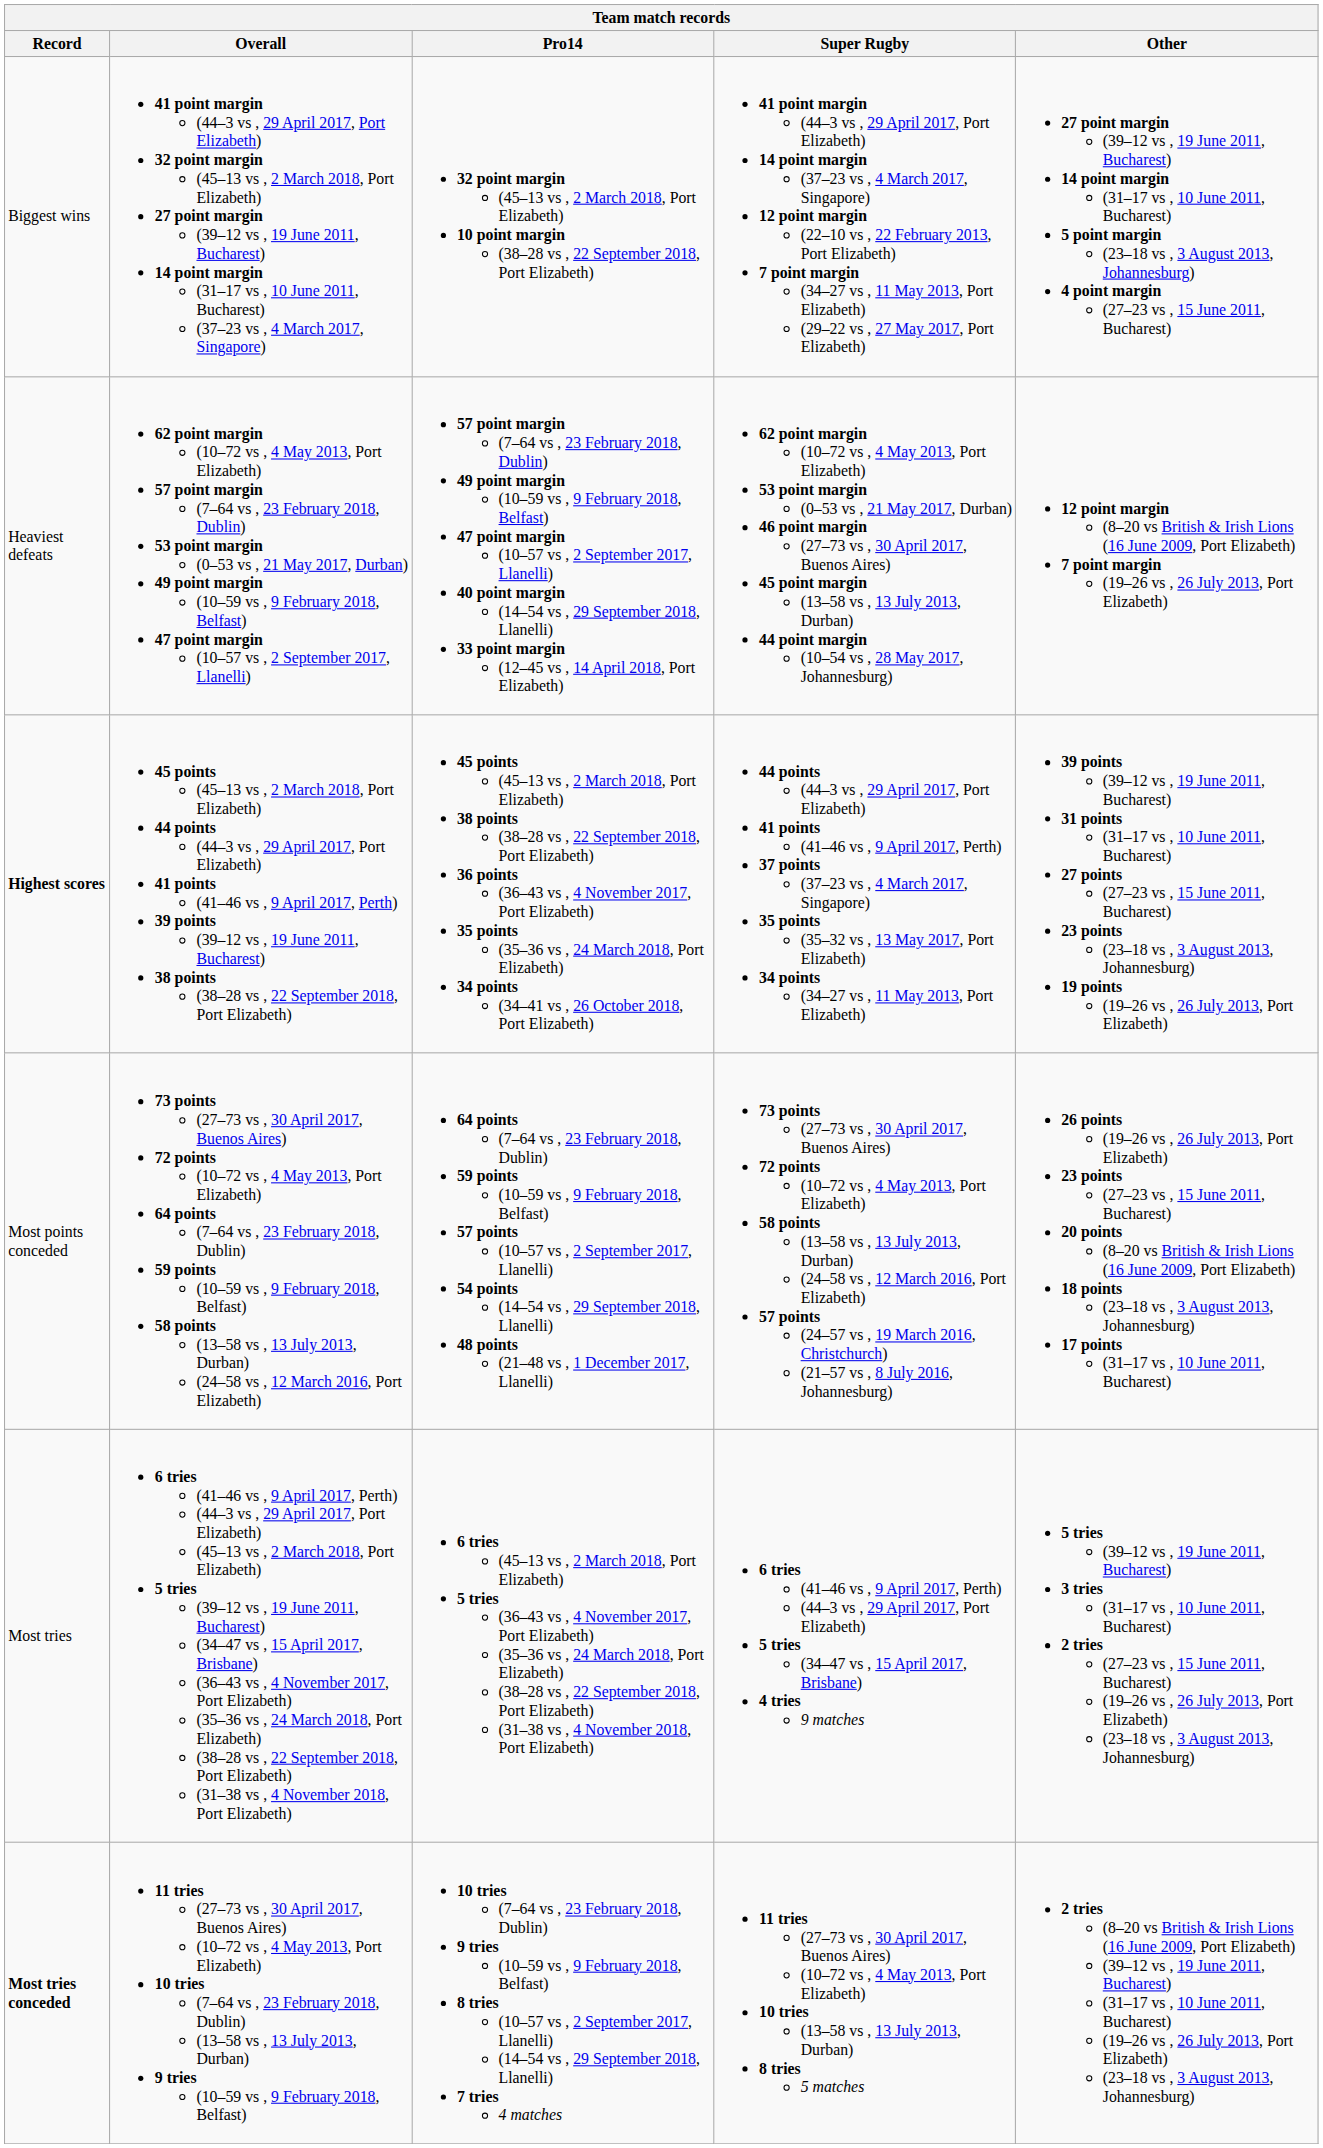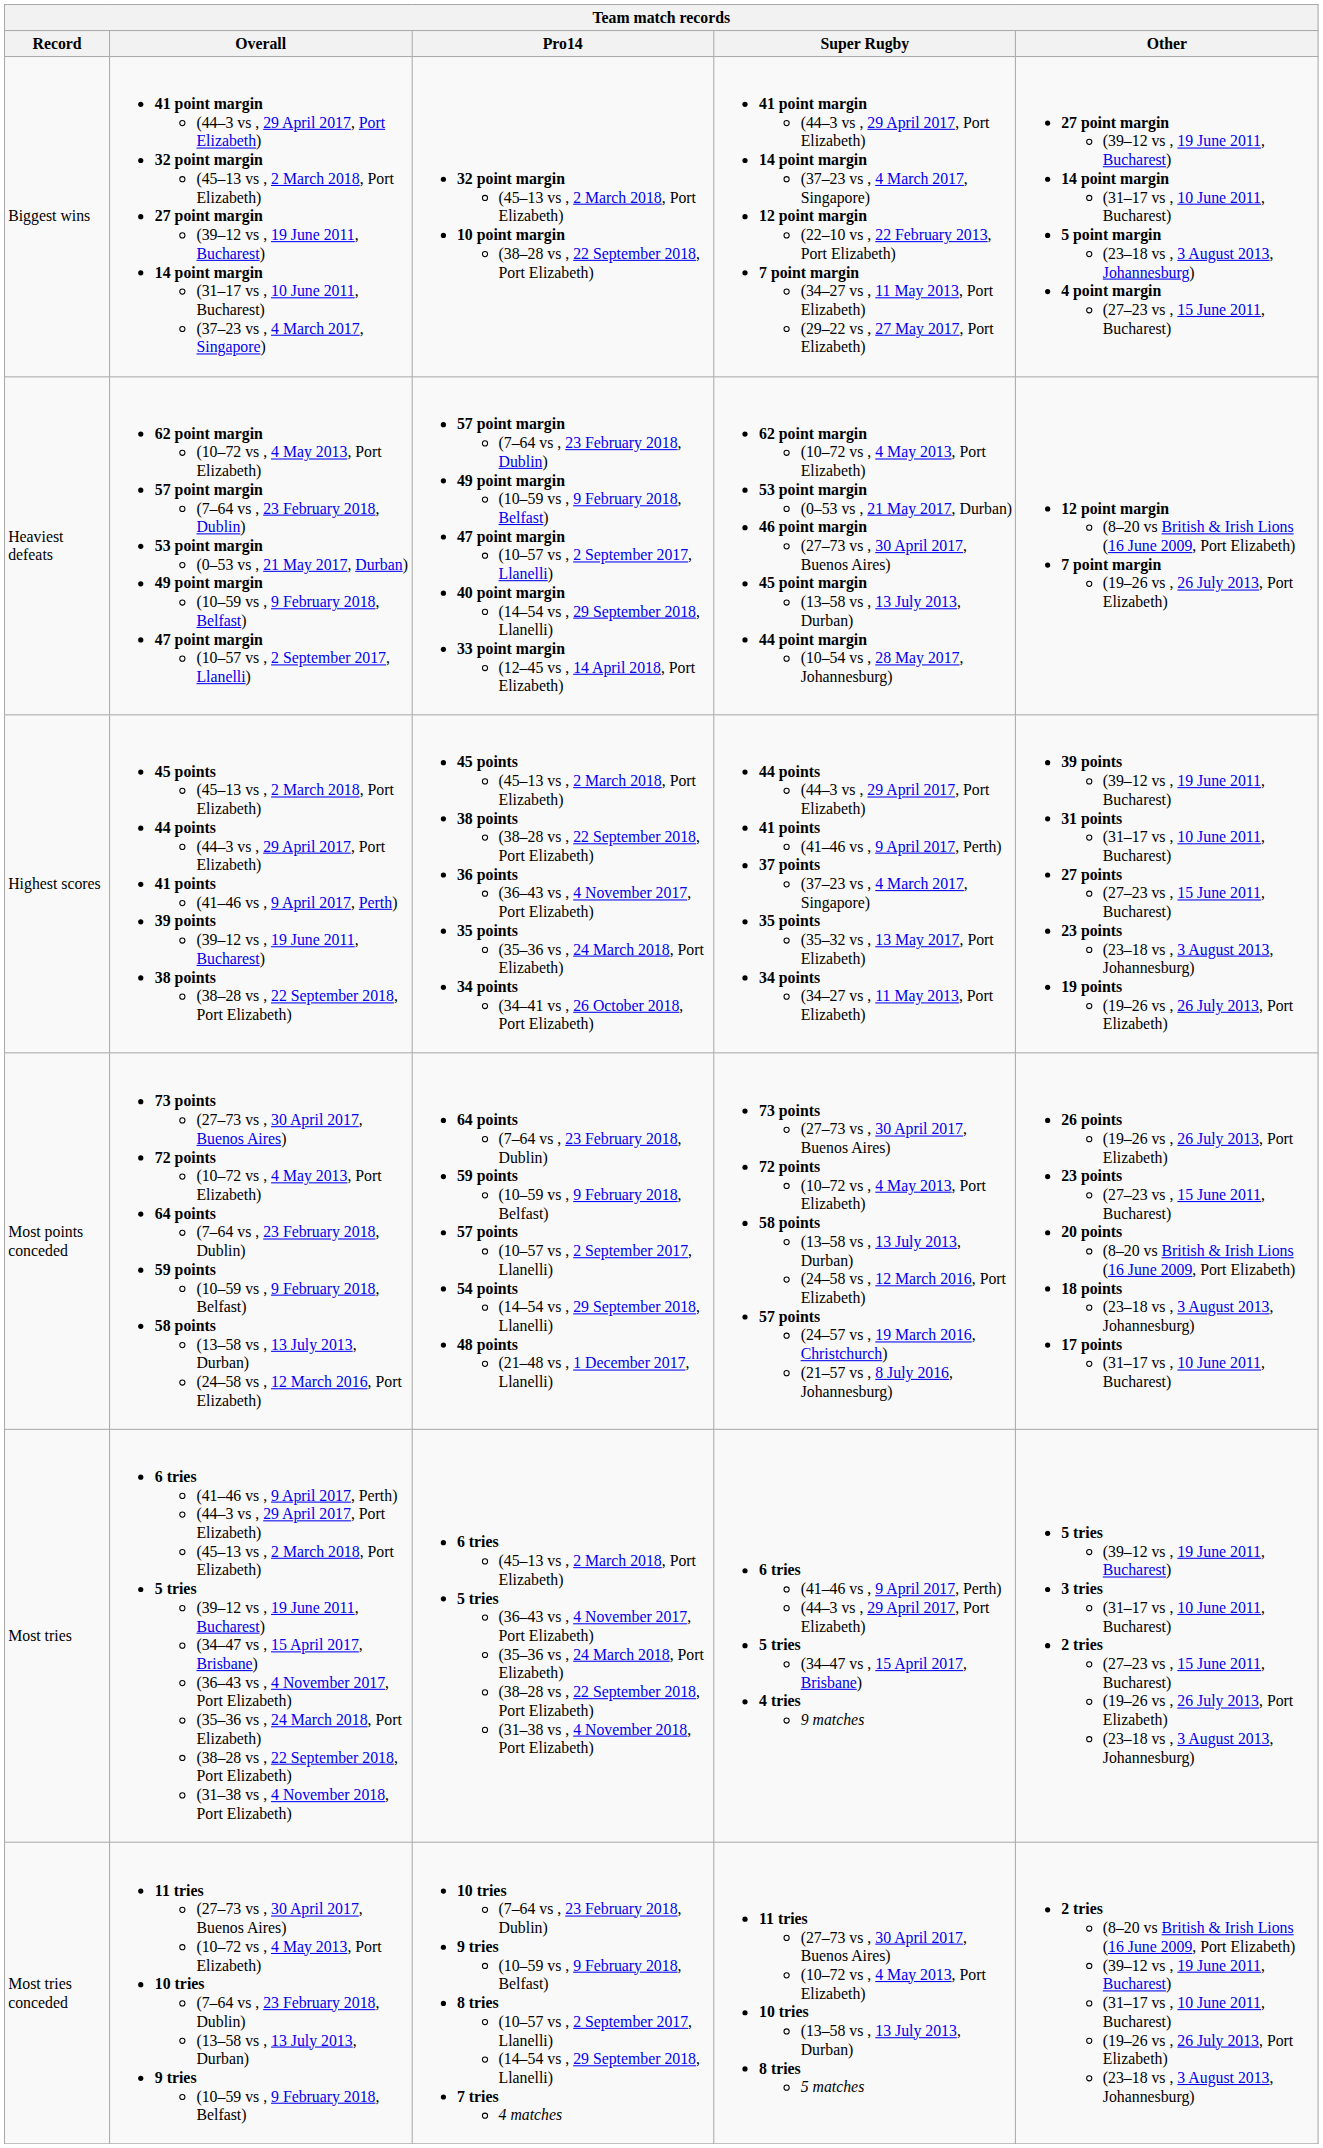(57, 884) bold -> (54, 884) normal
(42, 1993) bold -> (40, 1993) normal
